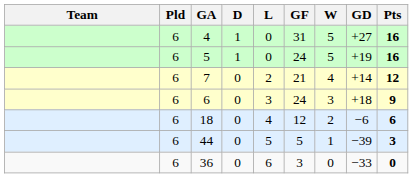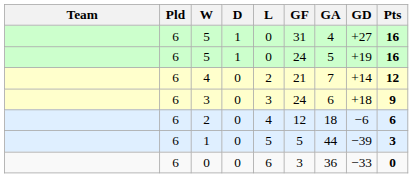columns swapped: (331, 15) <-> (206, 15)
